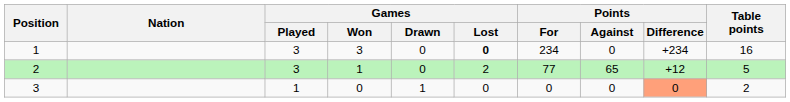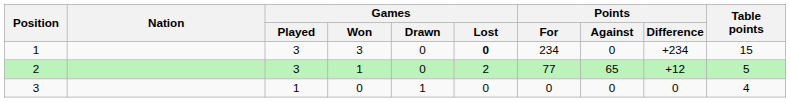(746, 50) 16 -> (746, 50) 15
(675, 87) lightsalmon background -> (675, 87) no background
(746, 87) 2 -> (746, 87) 4
